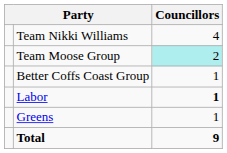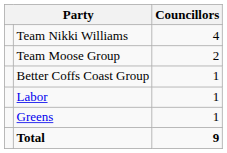(216, 55) paleturquoise background -> (216, 55) no background
(216, 96) bold -> (216, 96) normal
